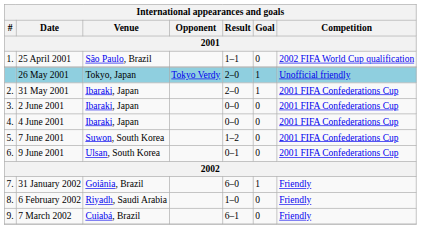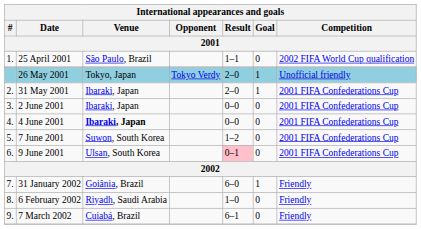(112, 122) normal -> (115, 122) bold
(232, 153) no background -> (232, 153) pink background
